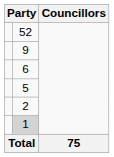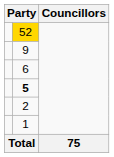(26, 32) no background -> (26, 32) gold background
(26, 87) normal -> (26, 87) bold
(26, 124) lightgrey background -> (26, 124) no background
